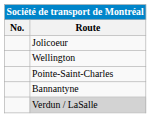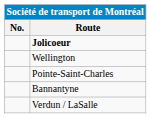(50, 43) normal -> (51, 43) bold
(65, 105) lightgrey background -> (65, 105) no background
